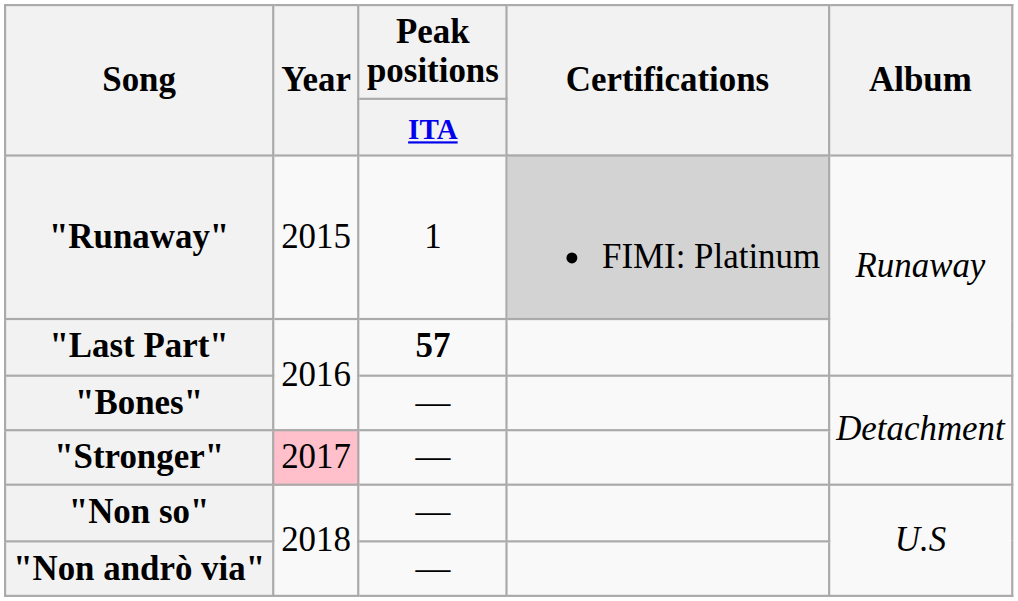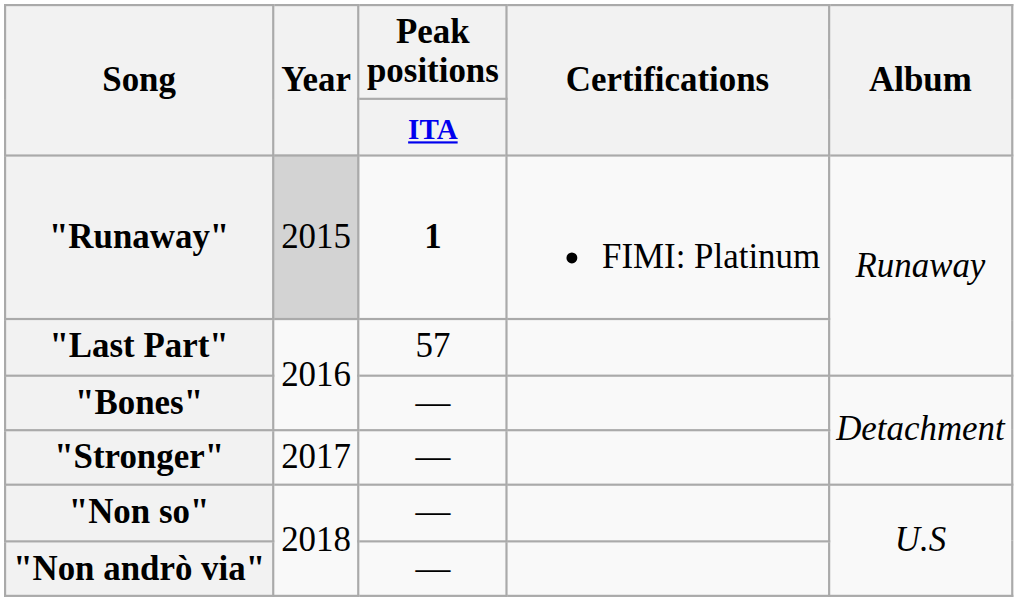(316, 236) no background -> (316, 236) lightgrey background
(433, 236) normal -> (433, 236) bold
(667, 257) lightgrey background -> (667, 257) no background
(433, 346) bold -> (433, 346) normal
(316, 456) pink background -> (316, 456) no background
